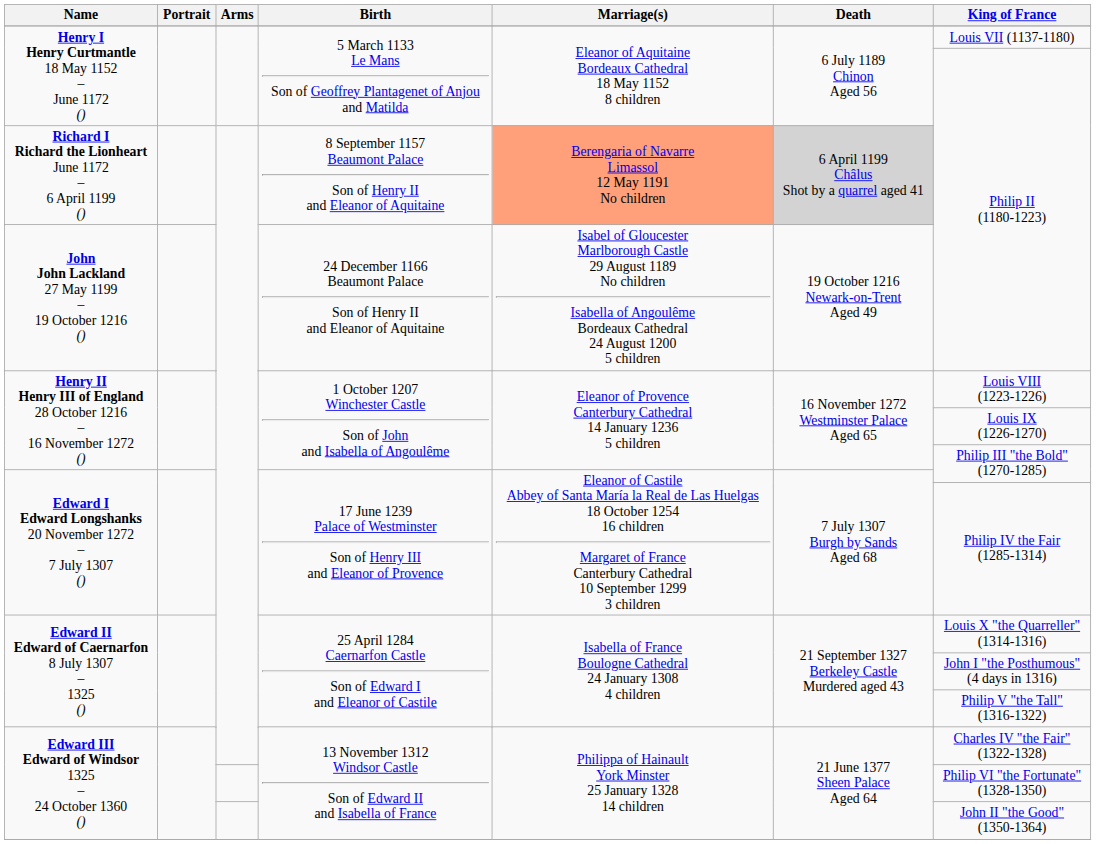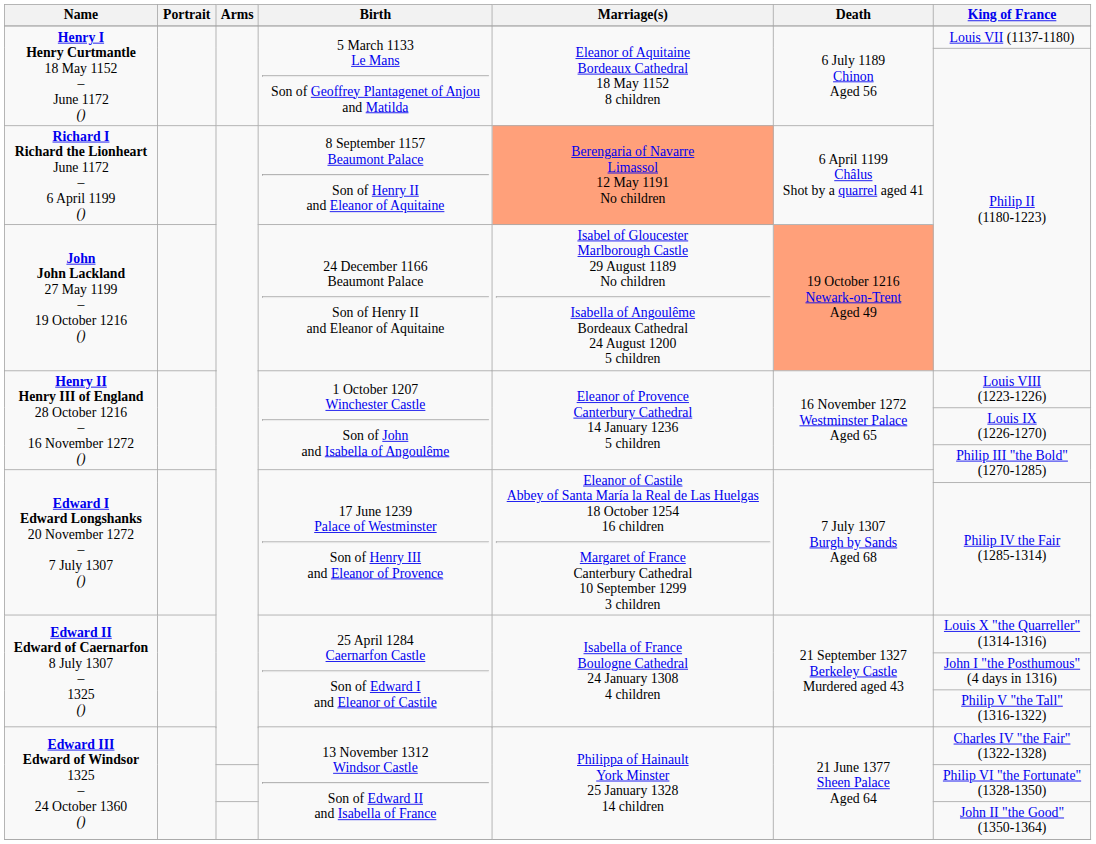(853, 175) lightgrey background -> (853, 175) no background
(853, 297) no background -> (853, 297) lightsalmon background
